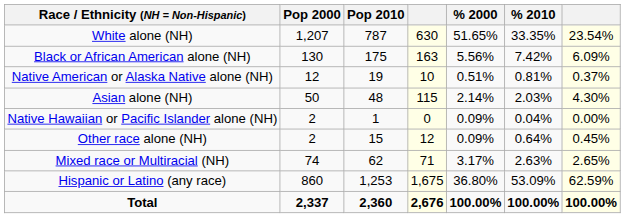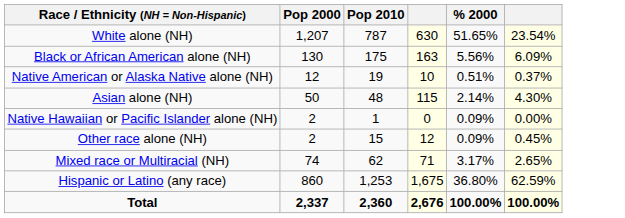- column: (533, 14)
